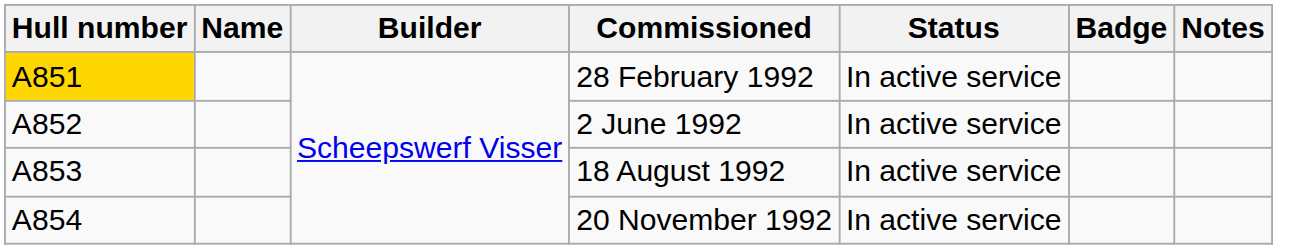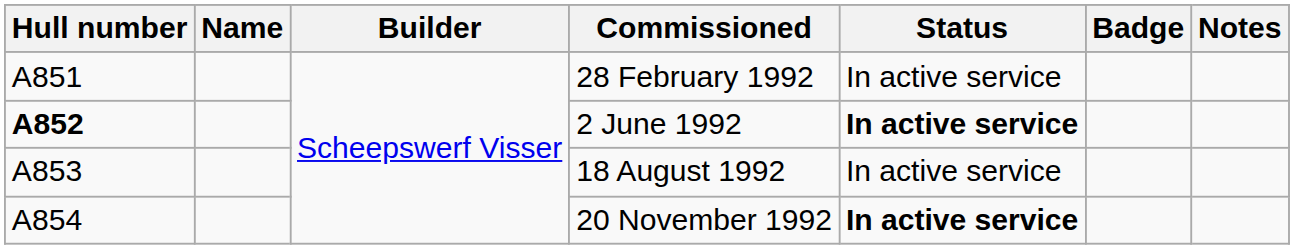(47, 76) gold background -> (47, 76) no background
(47, 123) normal -> (48, 123) bold
(954, 123) normal -> (962, 123) bold
(954, 219) normal -> (962, 219) bold
